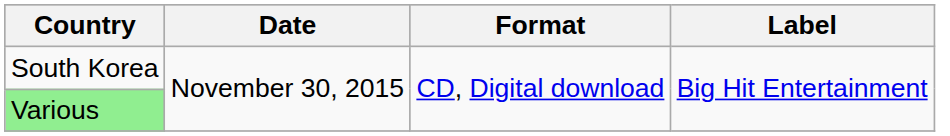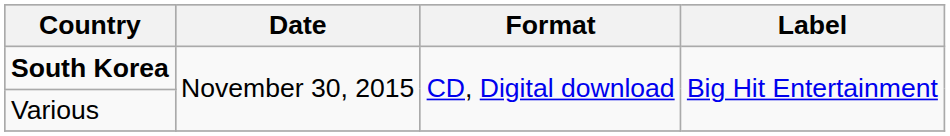(85, 67) normal -> (90, 67) bold
(55, 109) lightgreen background -> (55, 109) no background
